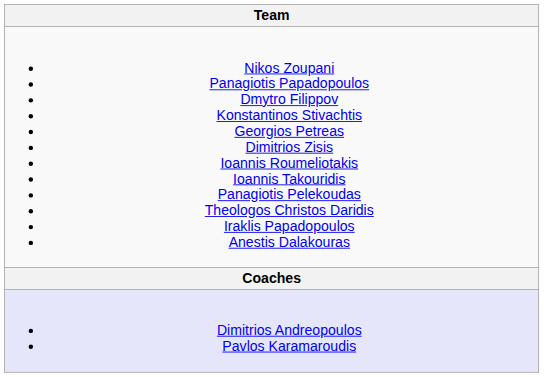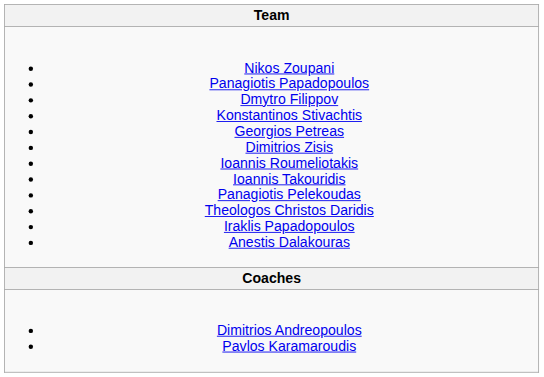(272, 339) lavender background -> (272, 339) no background
